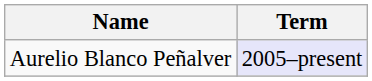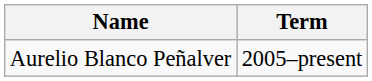(302, 57) lavender background -> (302, 57) no background
